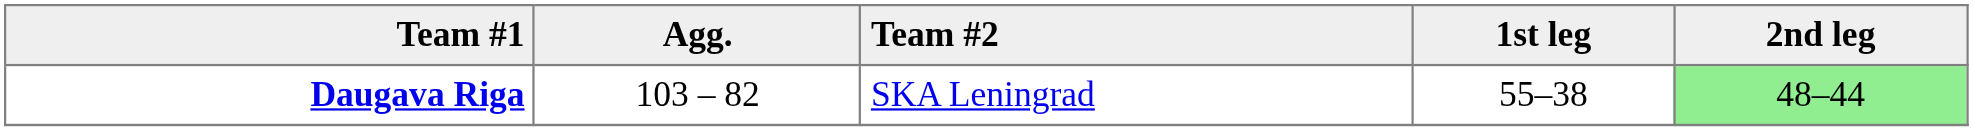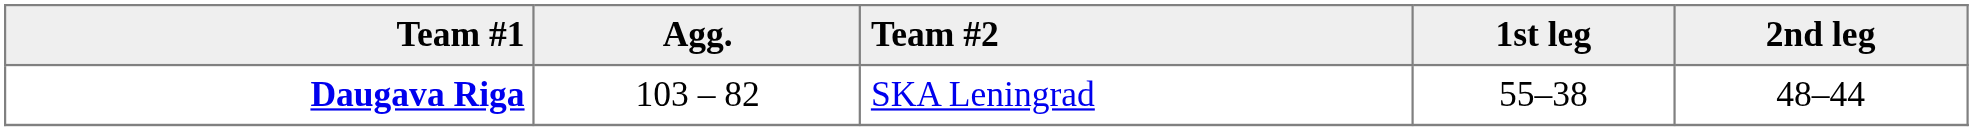(1821, 94) lightgreen background -> (1821, 94) no background
